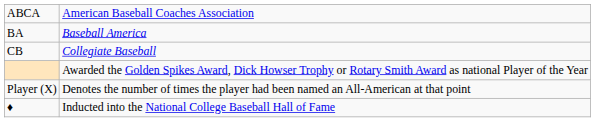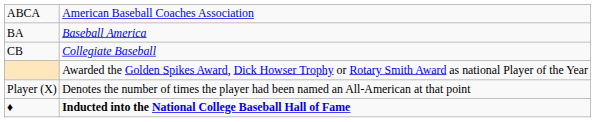(199, 107) normal -> (206, 107) bold
